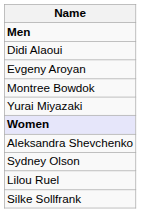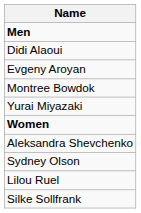(28, 124) lavender background -> (28, 124) no background
